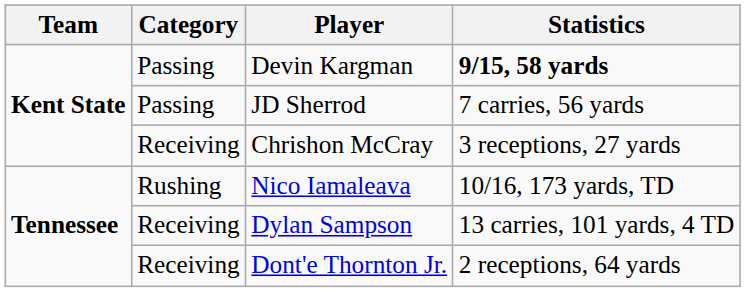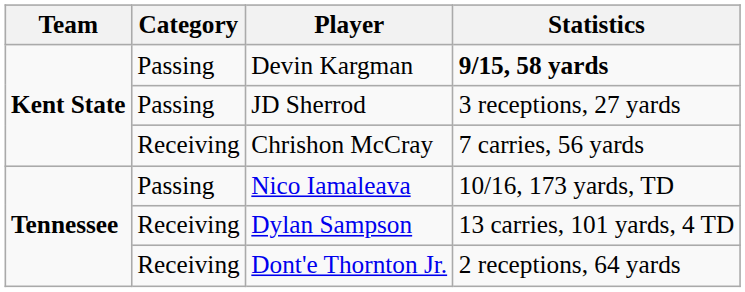(551, 105) 7 carries, 56 yards -> (570, 105) 3 receptions, 27 yards
(570, 145) 3 receptions, 27 yards -> (551, 145) 7 carries, 56 yards
(179, 185) Rushing -> (176, 185) Passing
